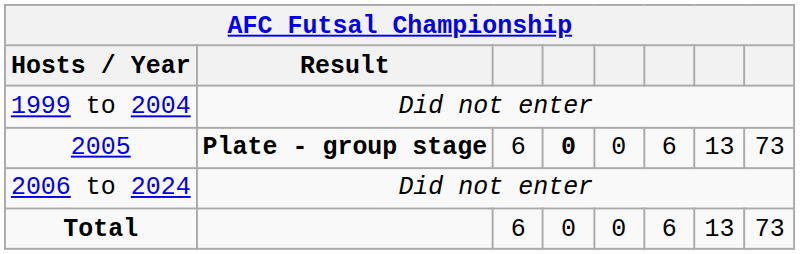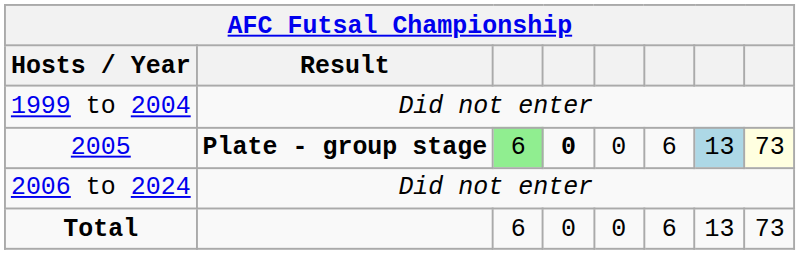(518, 147) no background -> (518, 147) lightgreen background
(719, 147) no background -> (719, 147) lightblue background
(770, 147) no background -> (770, 147) lightyellow background
